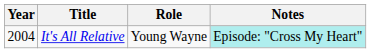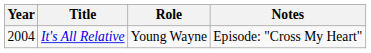(288, 36) paleturquoise background -> (288, 36) no background
